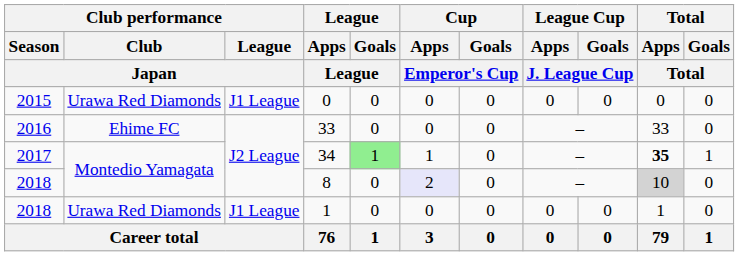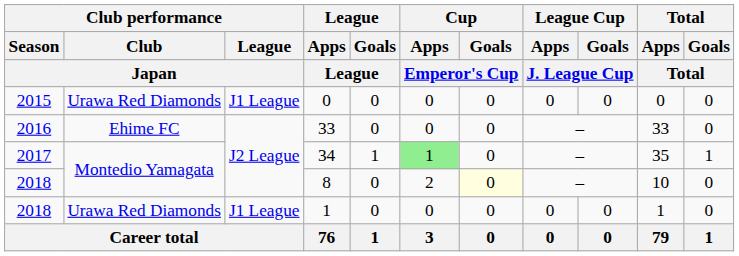(375, 155) lightgreen background -> (375, 155) no background
(429, 155) no background -> (429, 155) lightgreen background
(661, 155) bold -> (661, 155) normal
(429, 182) lavender background -> (429, 182) no background
(491, 182) no background -> (491, 182) lightyellow background
(661, 182) lightgrey background -> (661, 182) no background
